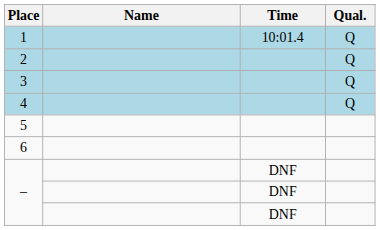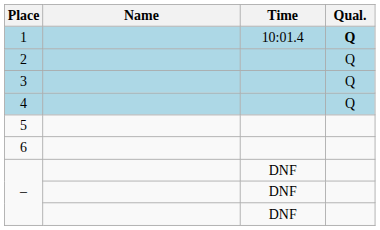(350, 37) normal -> (350, 37) bold
